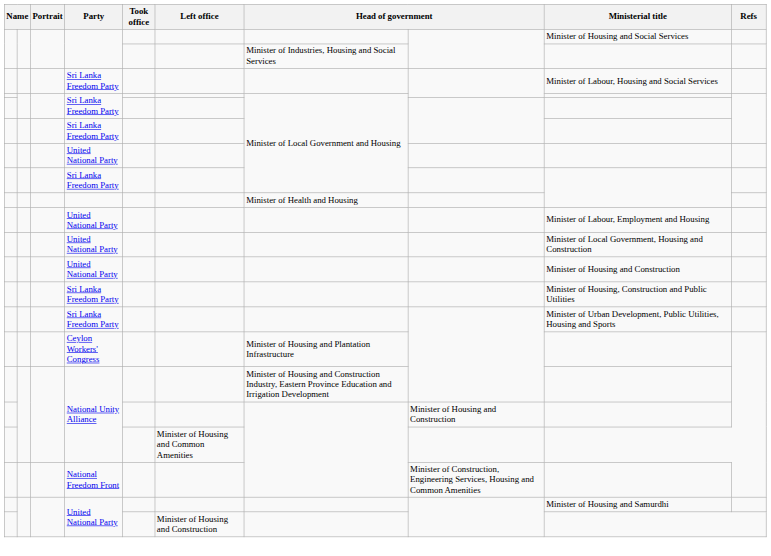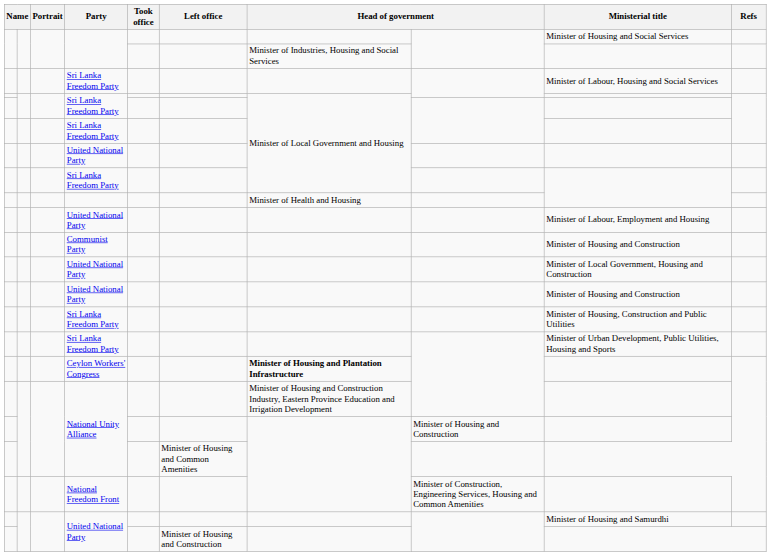+ row: (11, 245)
(308, 349) normal -> (315, 369) bold
